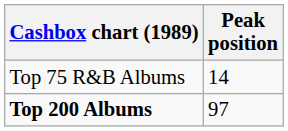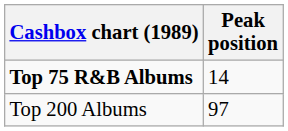(97, 76) normal -> (101, 76) bold
(81, 109) bold -> (78, 109) normal
